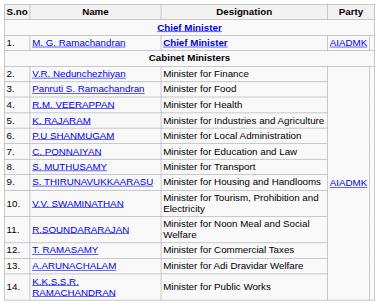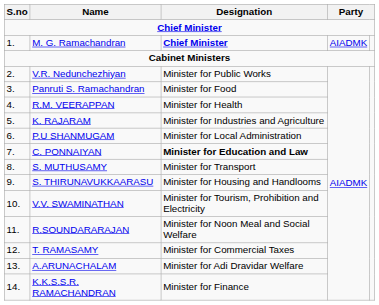(206, 74) Minister for Finance -> (217, 74) Minister for Public Works
(230, 151) normal -> (236, 151) bold
(217, 287) Minister for Public Works -> (206, 287) Minister for Finance
